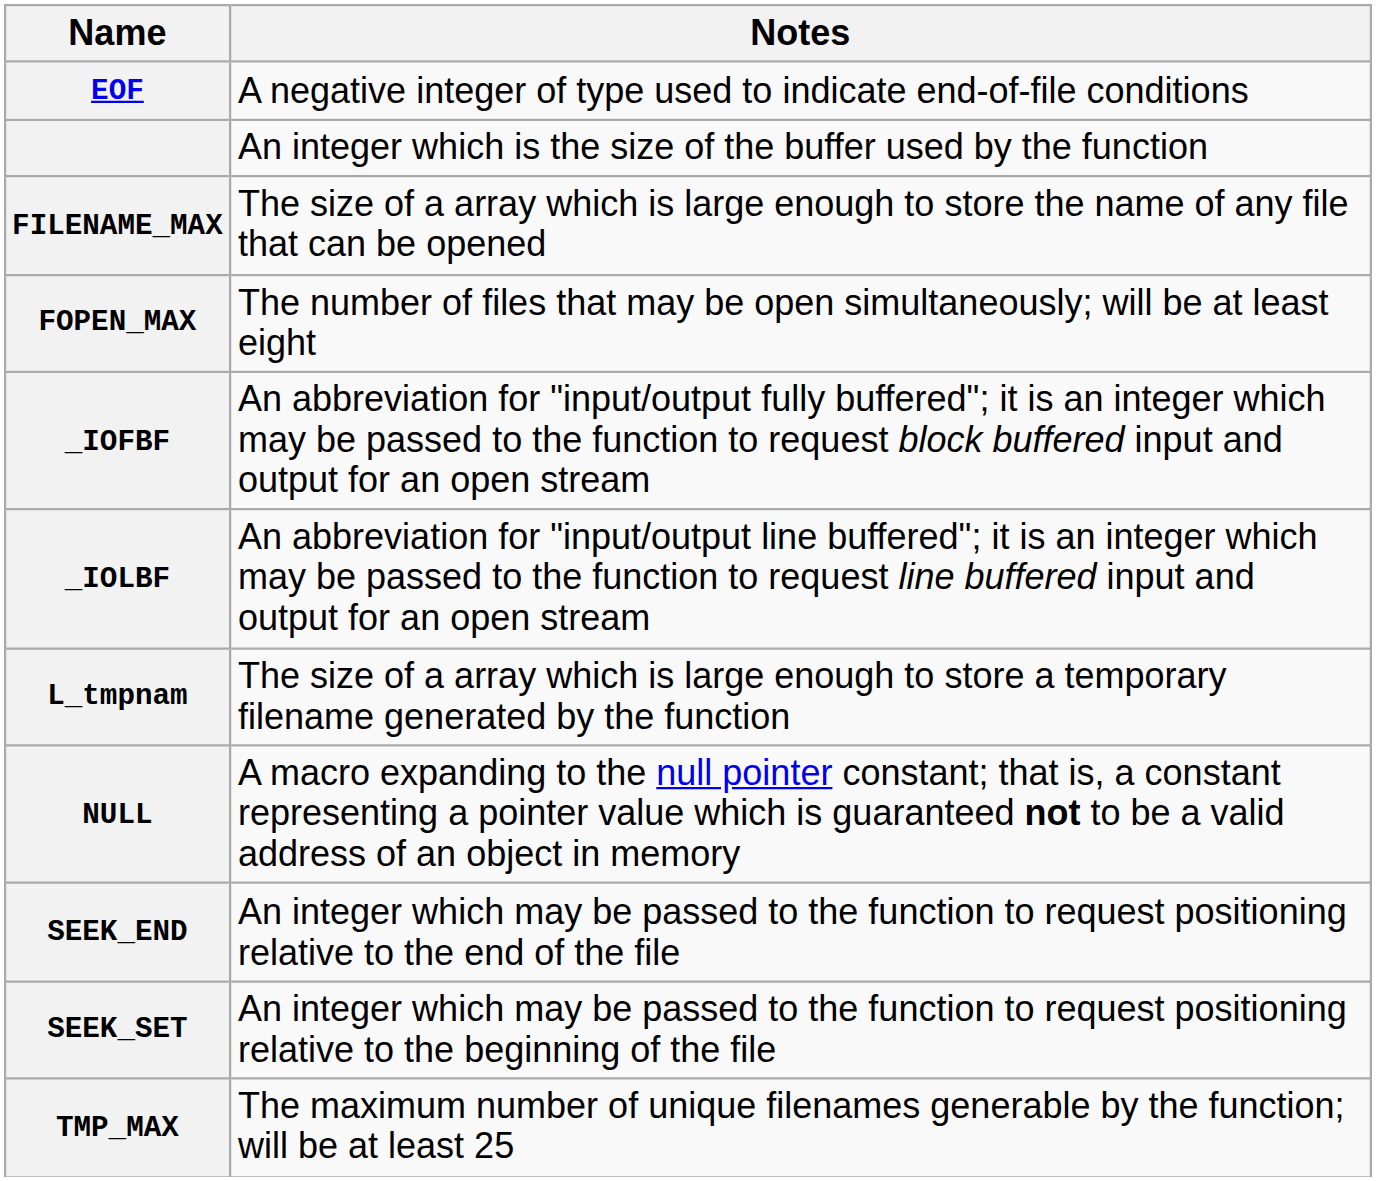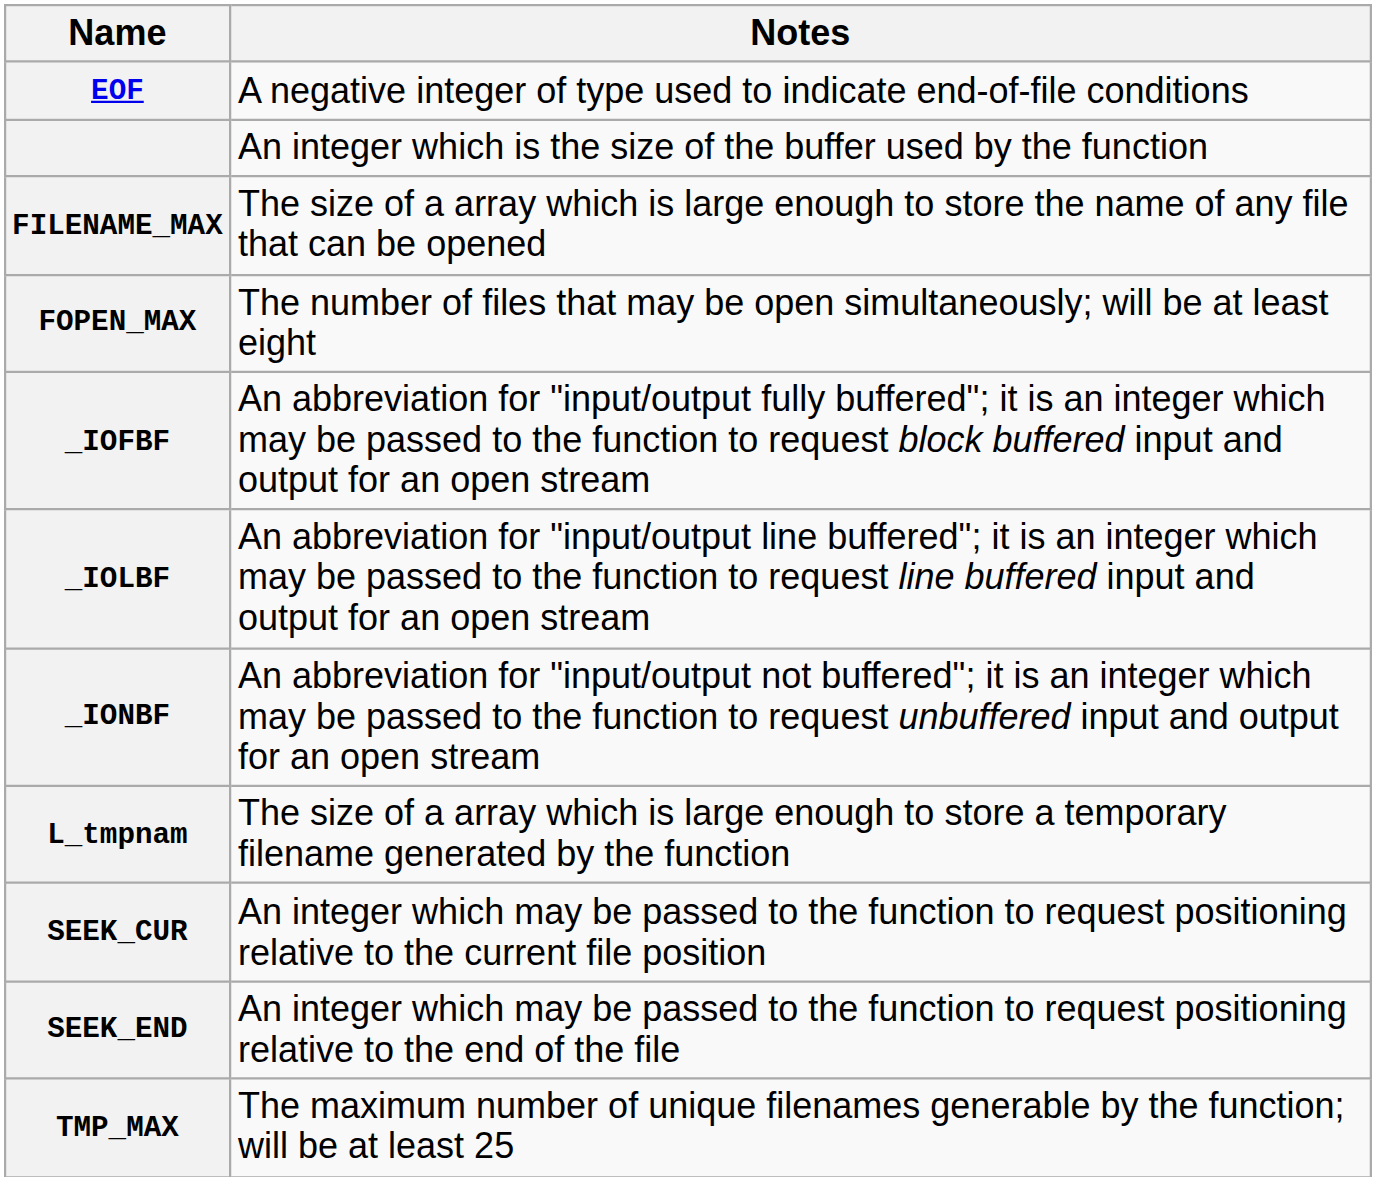+ row: (117, 717)
- row: (117, 814)
+ row: (117, 932)
- row: (117, 1030)
